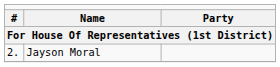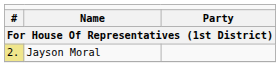(13, 52) no background -> (13, 52) khaki background
